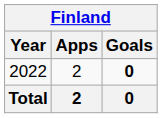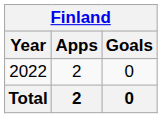(129, 71) bold -> (129, 71) normal
